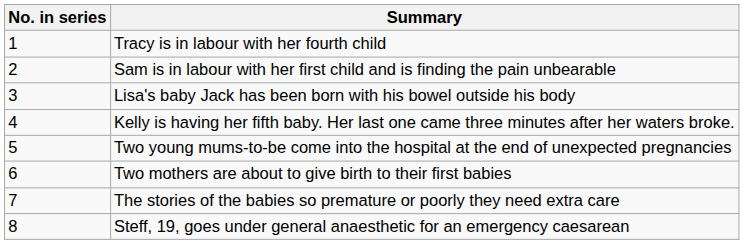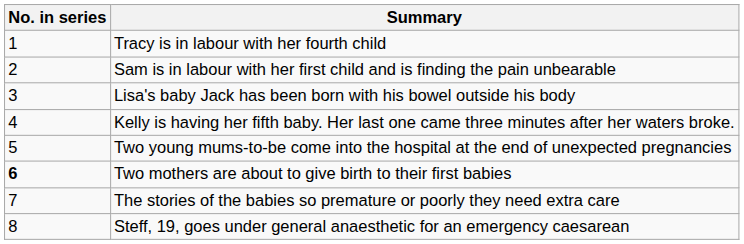(13, 174) normal -> (13, 174) bold
